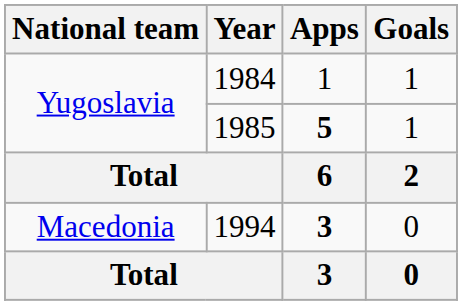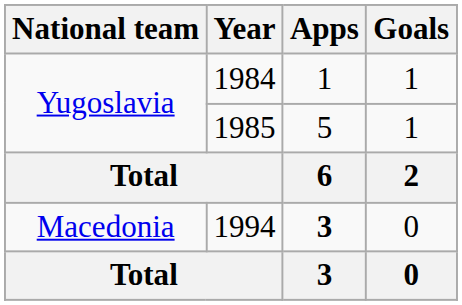(324, 127) bold -> (324, 127) normal
